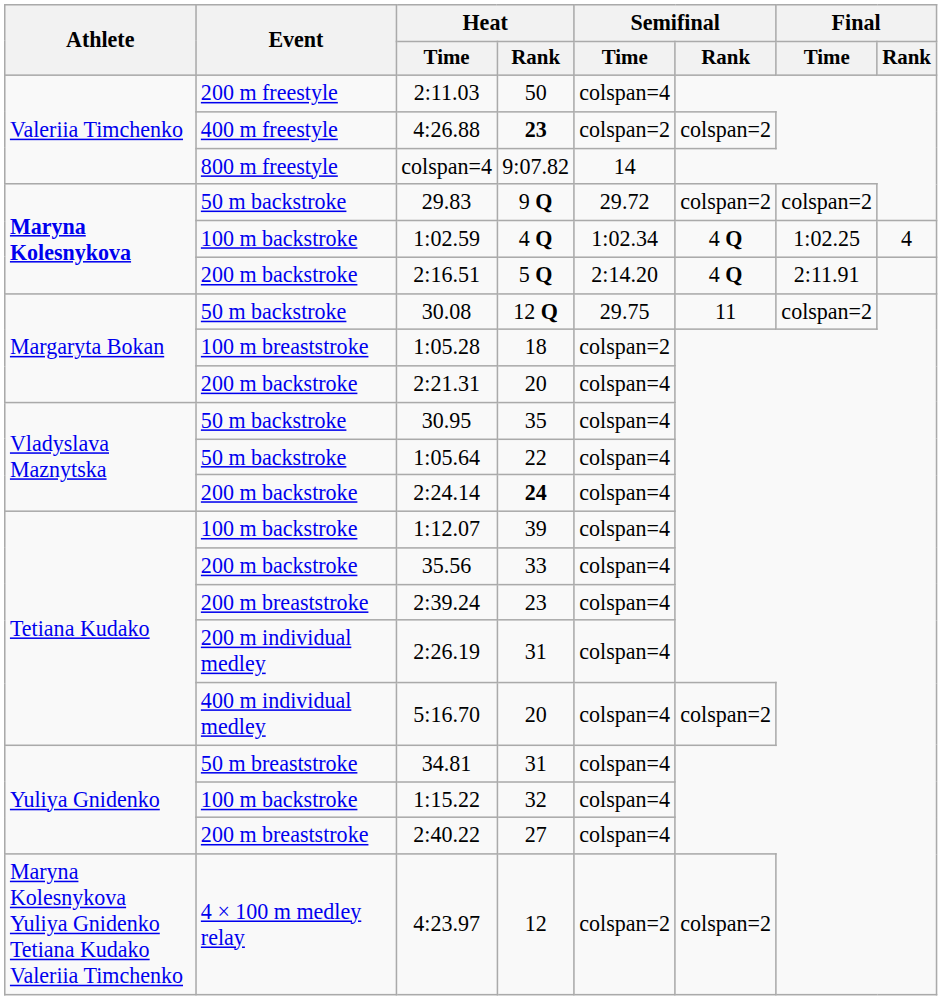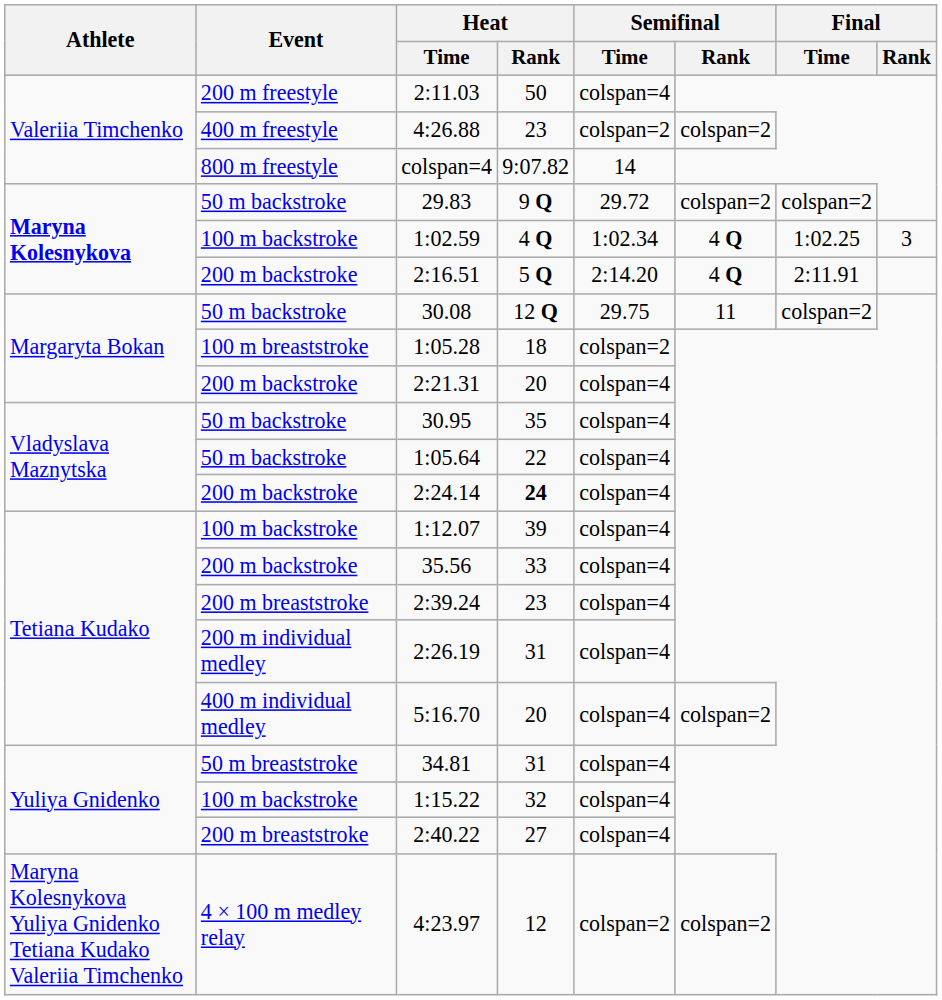(536, 130) bold -> (536, 130) normal
(907, 239) 4 -> (907, 239) 3
